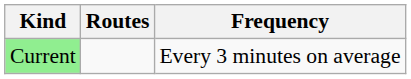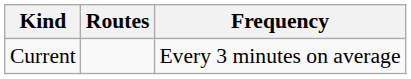(43, 55) lightgreen background -> (43, 55) no background
